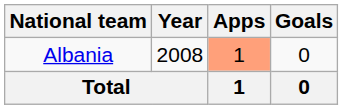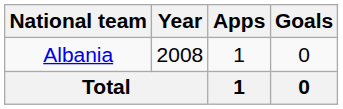(239, 54) lightsalmon background -> (239, 54) no background
